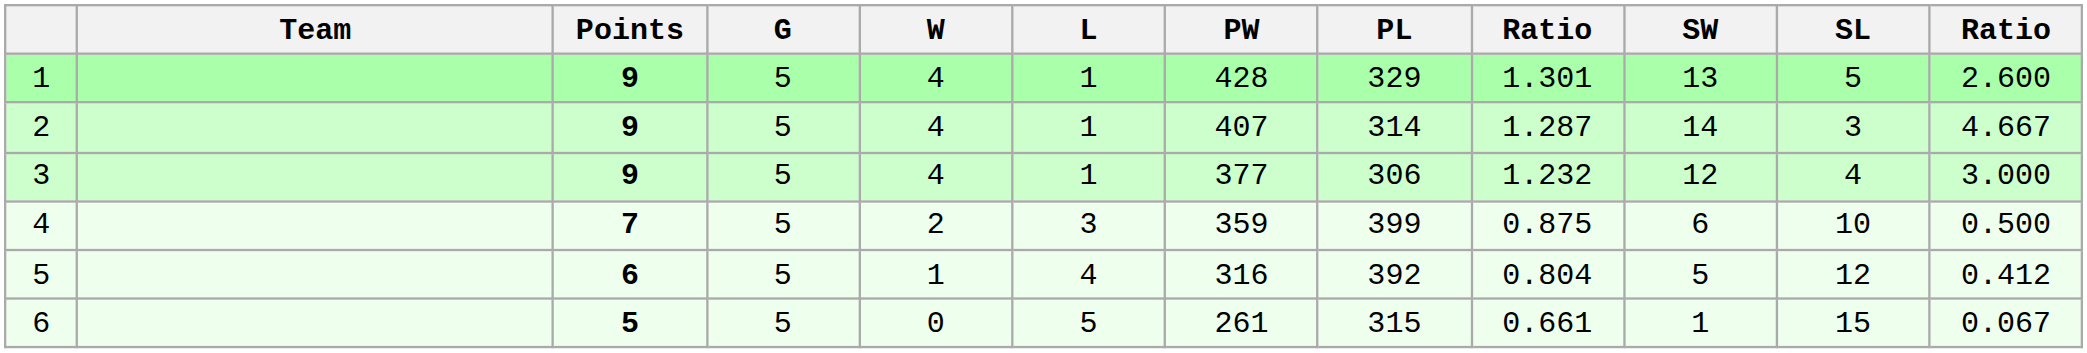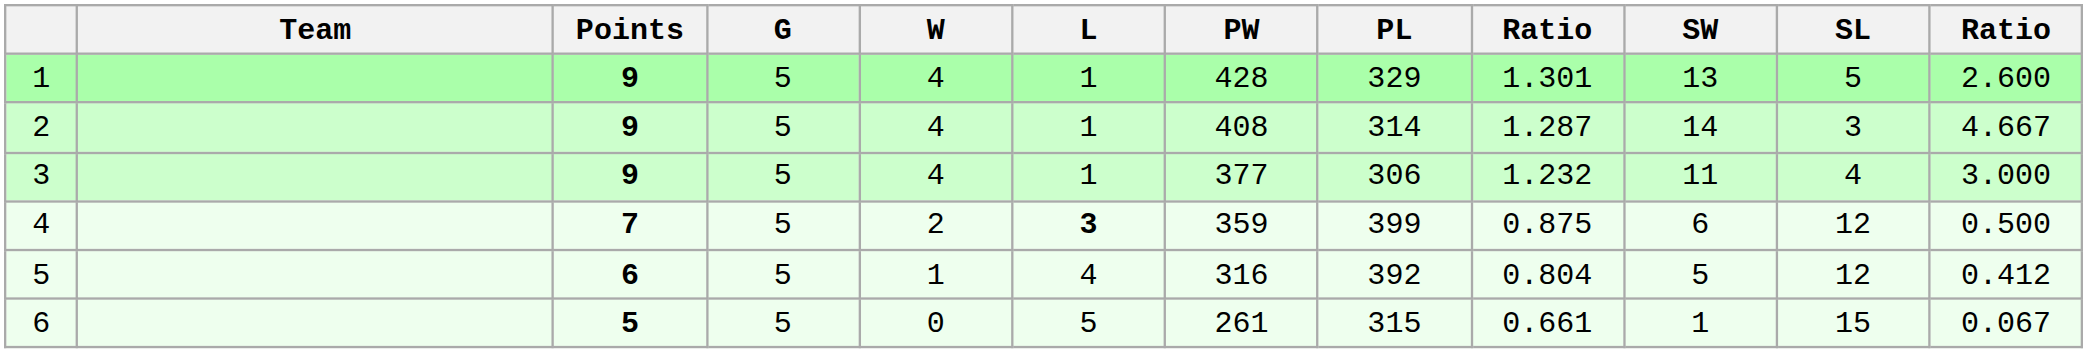(1242, 128) 407 -> (1242, 128) 408
(1700, 176) 12 -> (1700, 176) 11
(1089, 225) normal -> (1089, 225) bold
(1853, 225) 10 -> (1853, 225) 12
